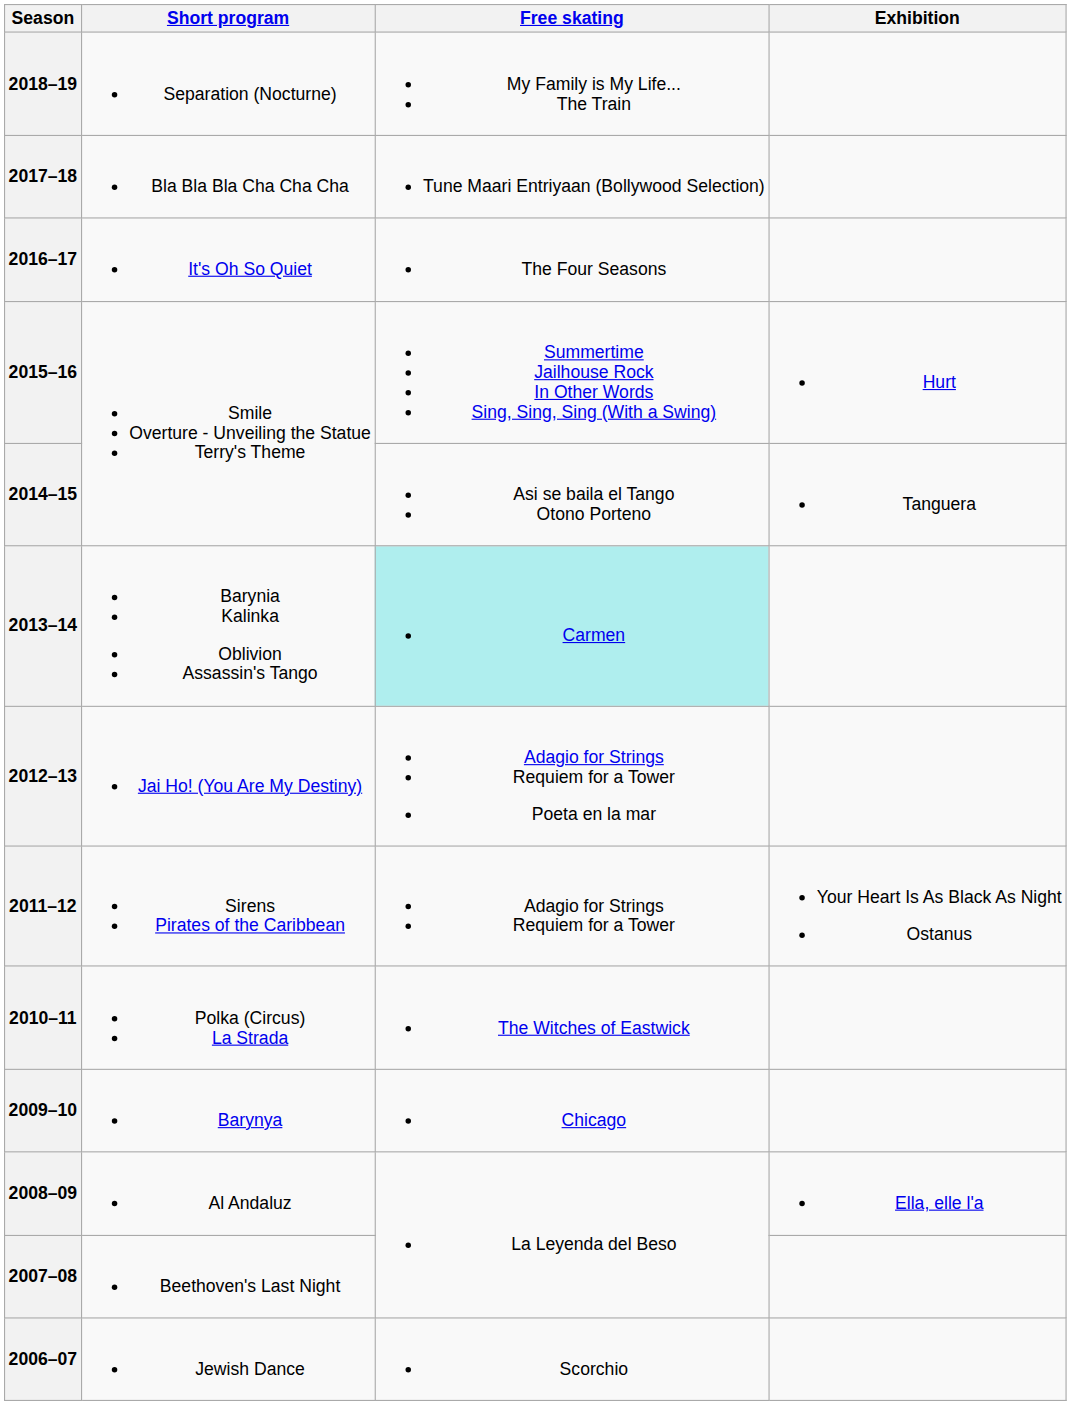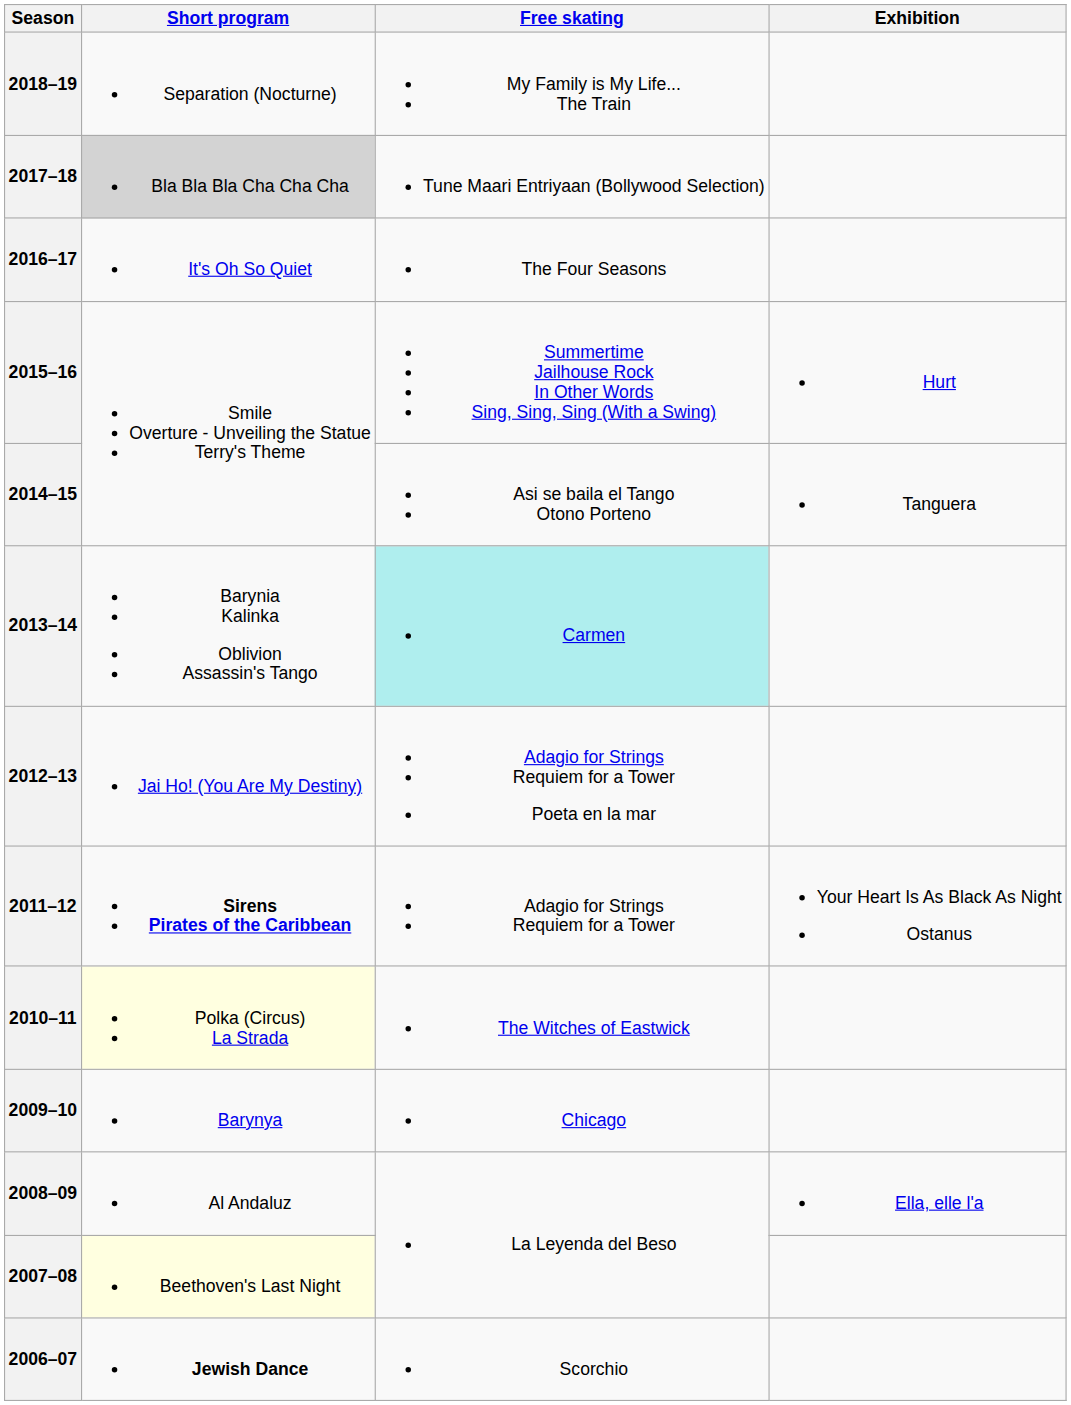(228, 187) no background -> (228, 187) lightgrey background
(228, 916) normal -> (228, 916) bold
(228, 1028) no background -> (228, 1028) lightyellow background
(228, 1286) no background -> (228, 1286) lightyellow background
(228, 1369) normal -> (228, 1369) bold
